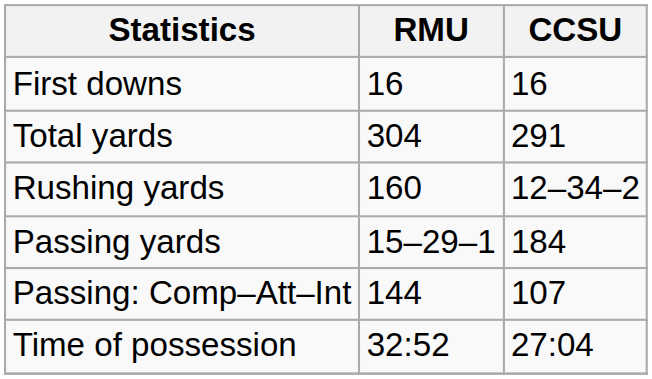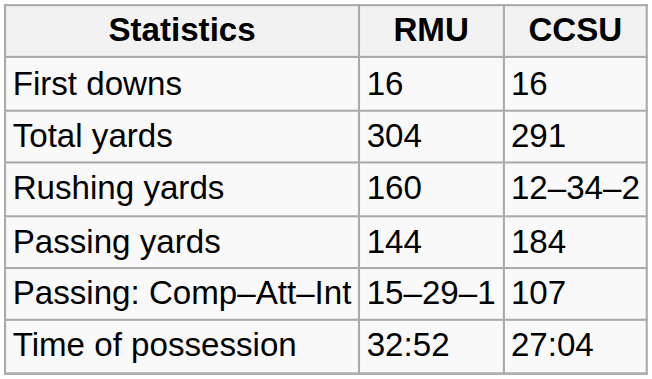(431, 240) 15–29–1 -> (394, 240) 144
(394, 293) 144 -> (431, 293) 15–29–1
